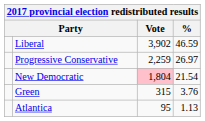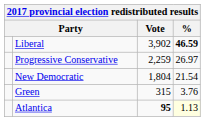(187, 44) normal -> (187, 44) bold
(159, 76) pink background -> (159, 76) no background
(166, 108) normal -> (166, 108) bold
(189, 108) no background -> (189, 108) lightyellow background
